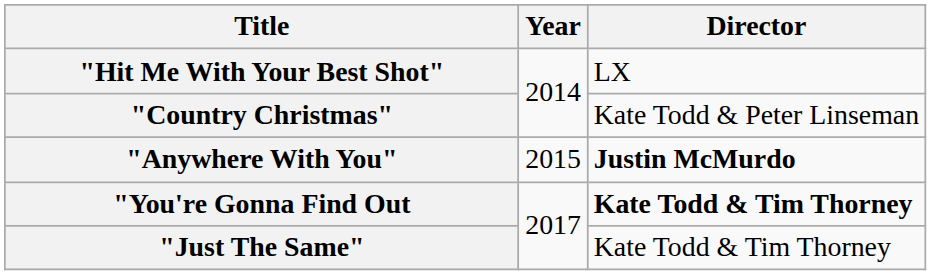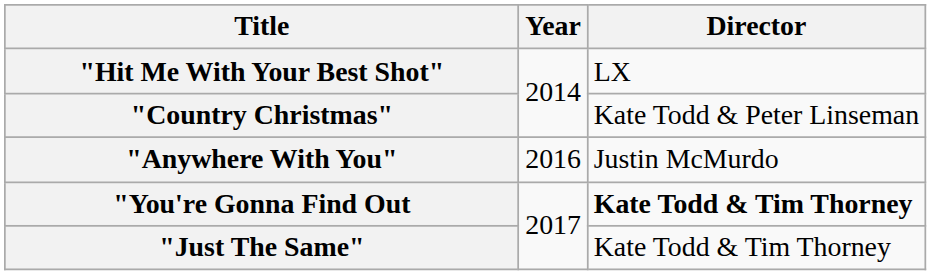(553, 159) 2015 -> (553, 159) 2016
(695, 159) bold -> (686, 159) normal
